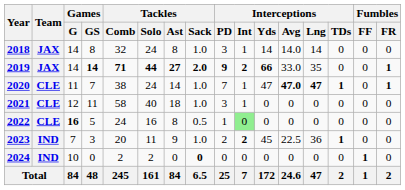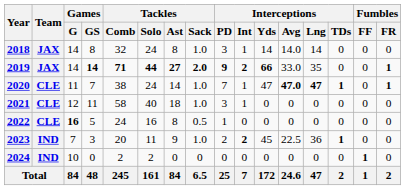(244, 121) lightgreen background -> (244, 121) no background
(200, 157) bold -> (200, 157) normal
